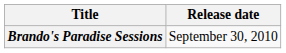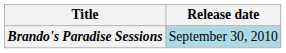(223, 36) no background -> (223, 36) lightblue background
